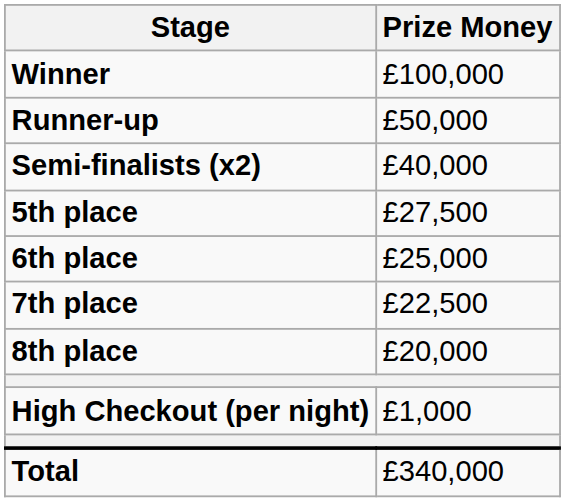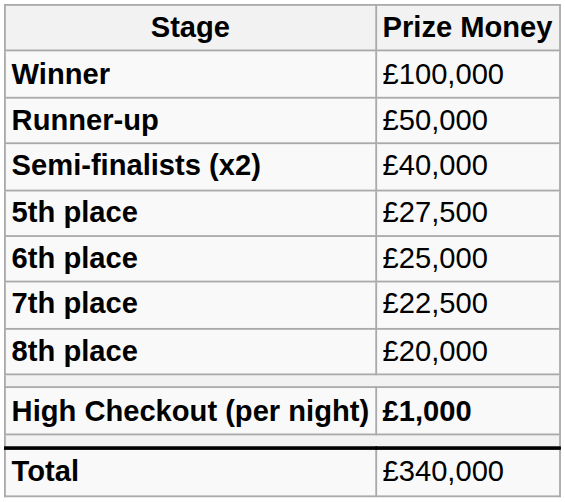(427, 410) normal -> (427, 410) bold
